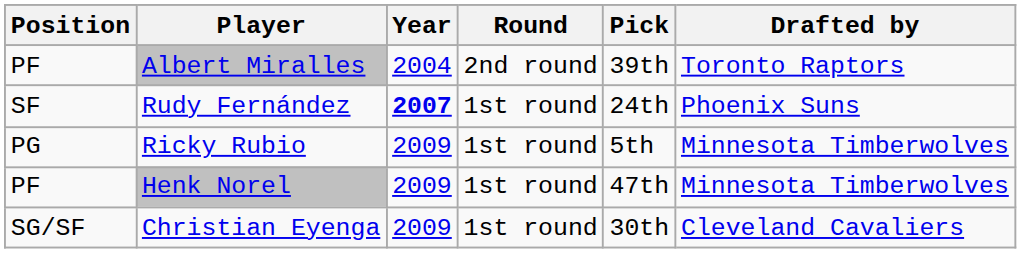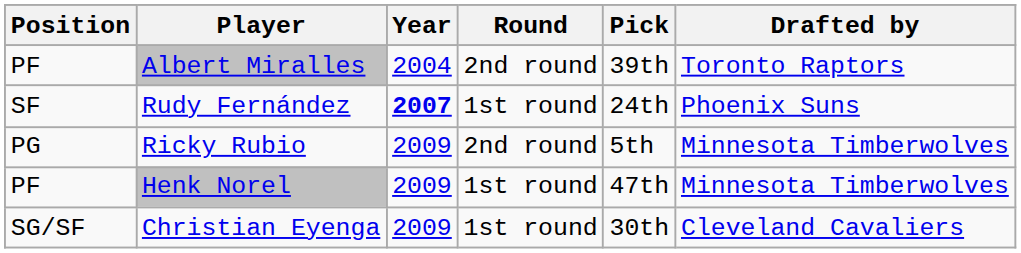(531, 147) 1st round -> (531, 147) 2nd round
